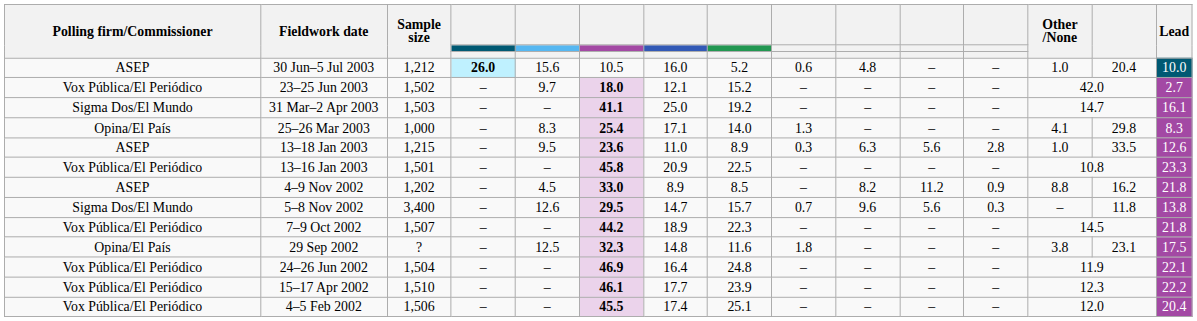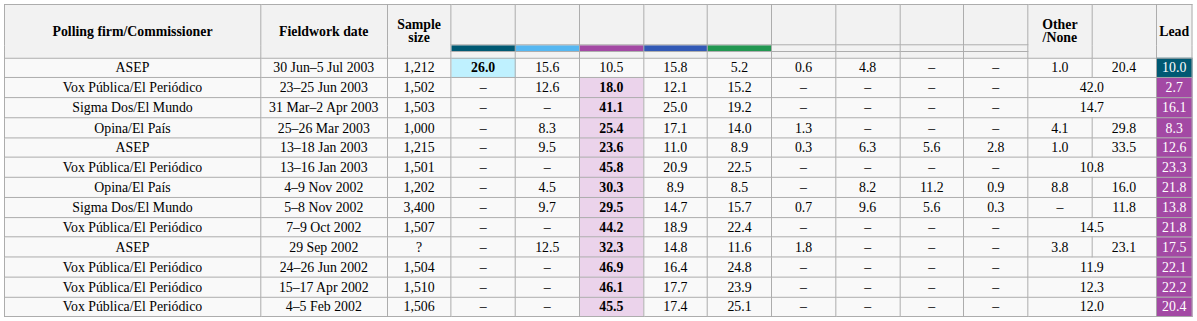(675, 68) 16.0 -> (675, 68) 15.8
(547, 88) 9.7 -> (547, 88) 12.6
(133, 188) ASEP -> (133, 188) Opina/El País
(611, 188) 33.0 -> (611, 188) 30.3
(1124, 188) 16.2 -> (1124, 188) 16.0
(547, 208) 12.6 -> (547, 208) 9.7
(739, 227) 22.3 -> (739, 227) 22.4
(133, 247) Opina/El País -> (133, 247) ASEP
